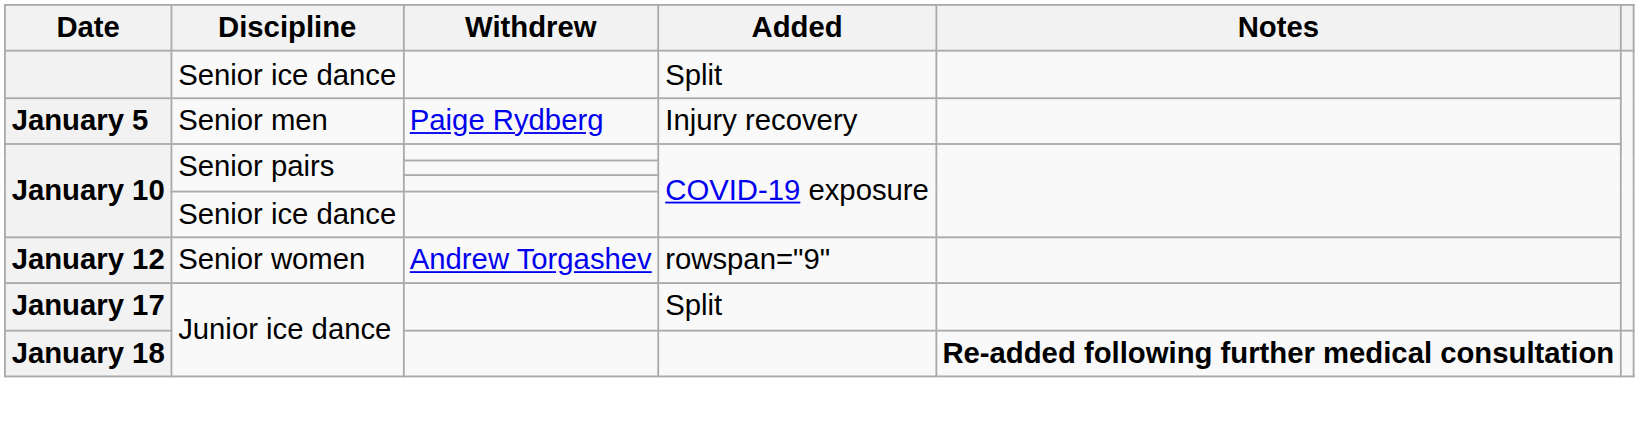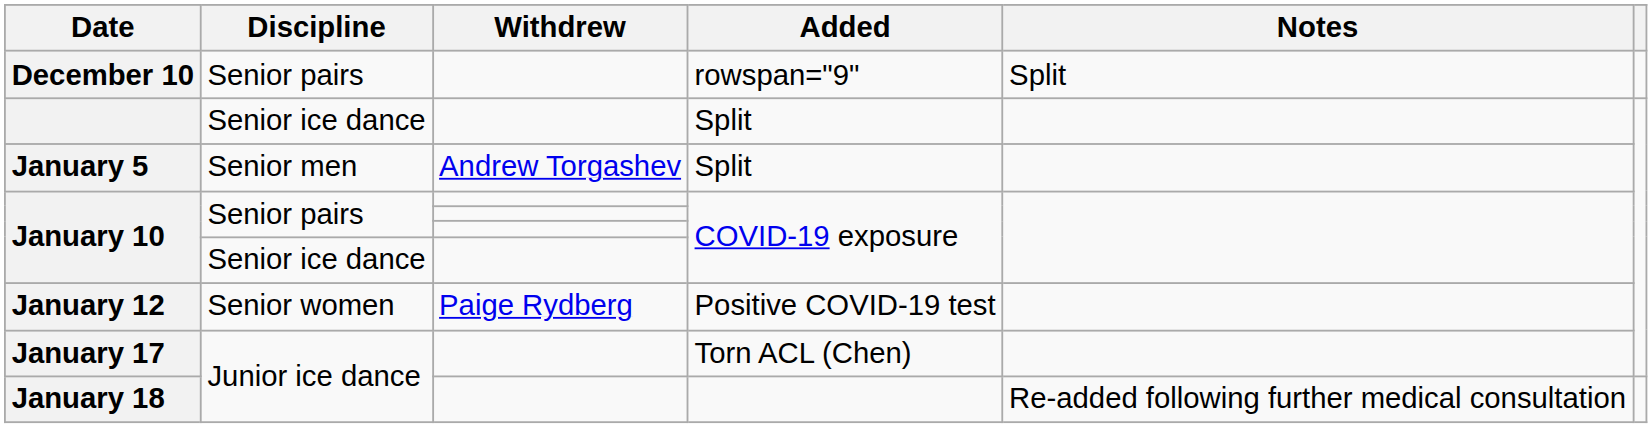+ row: (103, 74)
(507, 120) Paige Rydberg -> (560, 167) Andrew Torgashev
(761, 120) Injury recovery -> (723, 167) Split
(531, 259) Andrew Torgashev -> (536, 306) Paige Rydberg
(748, 259) rowspan="9" -> (845, 306) Positive COVID-19 test
(694, 306) Split -> (803, 352) Torn ACL (Chen)
(1278, 352) bold -> (1318, 399) normal
